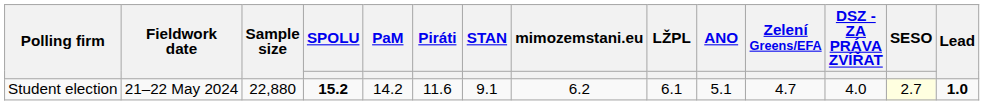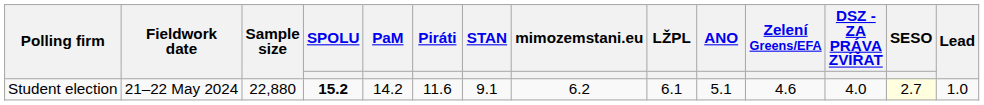(786, 90) 4.7 -> (786, 90) 4.6
(957, 90) bold -> (957, 90) normal
